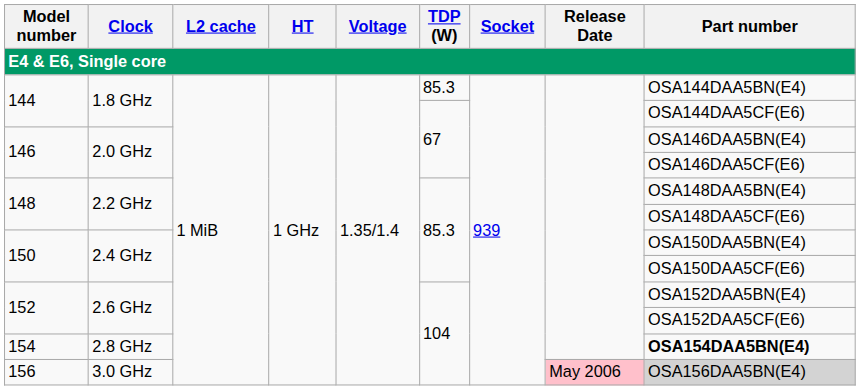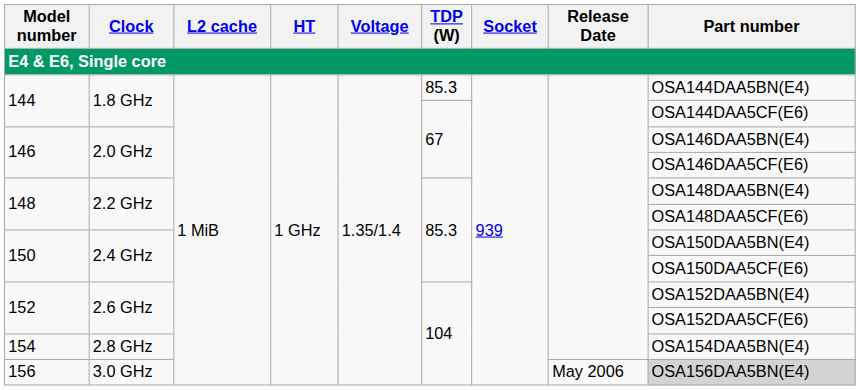(729, 346) bold -> (730, 346) normal
(585, 372) pink background -> (588, 372) no background
